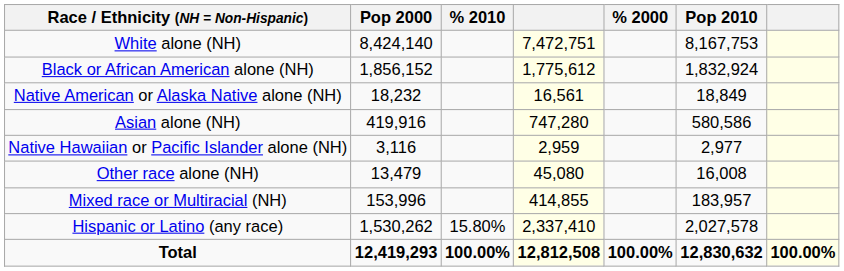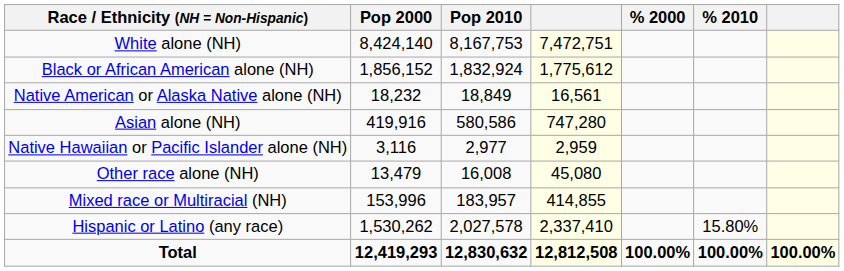columns swapped: (722, 17) <-> (477, 17)
